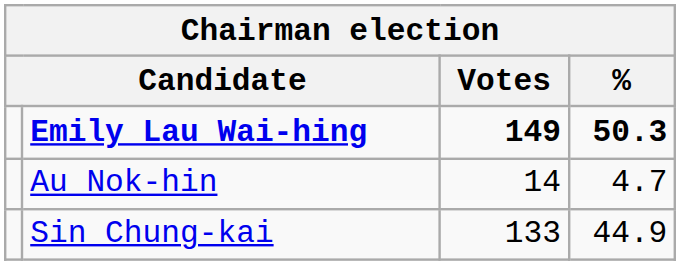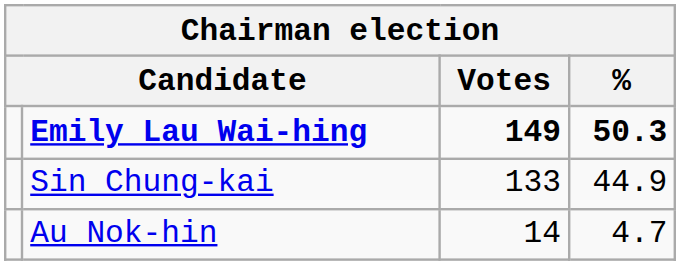rows swapped: (152, 234) <-> (124, 183)
